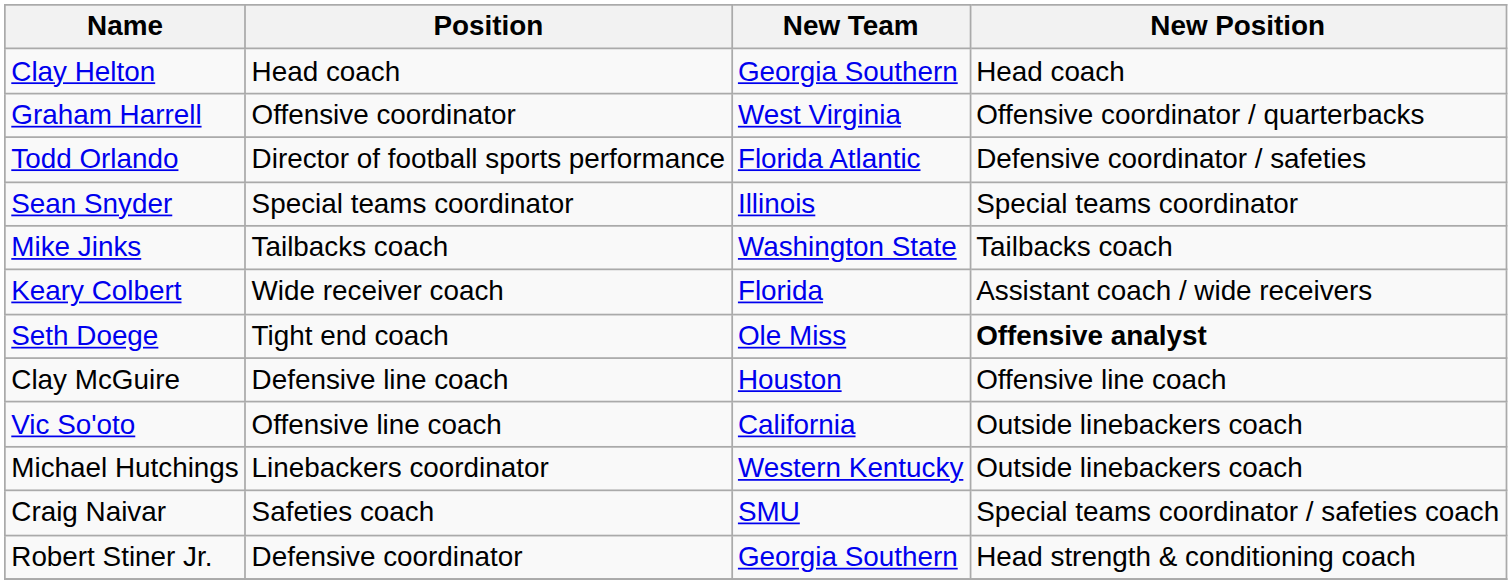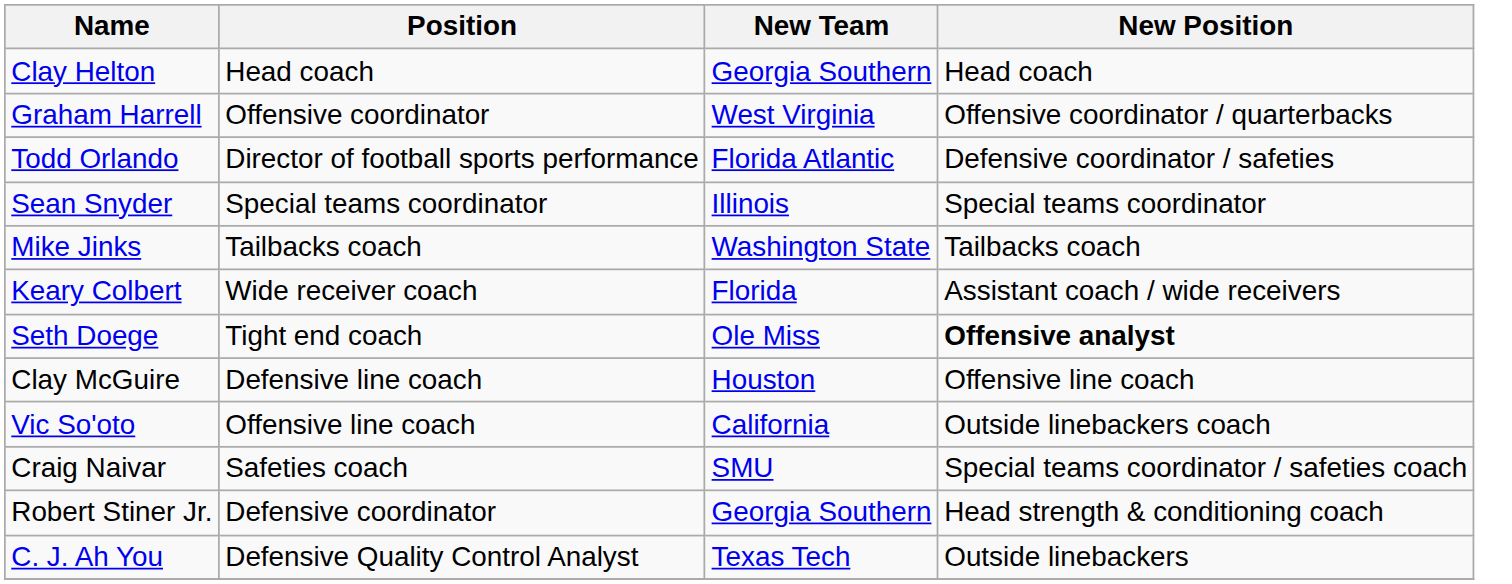- row: (125, 468)
+ row: (87, 556)
